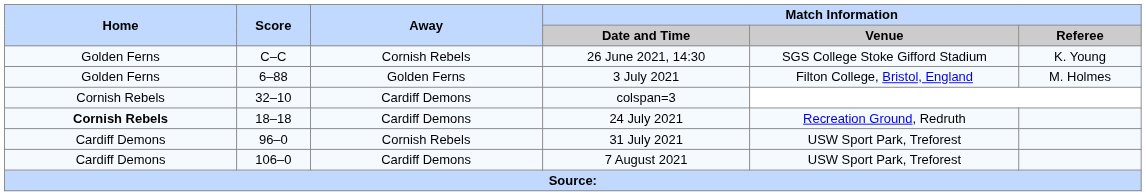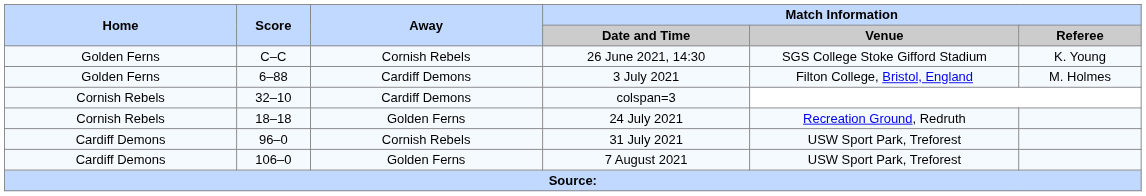(426, 77) Golden Ferns -> (426, 77) Cardiff Demons
(121, 118) bold -> (121, 118) normal
(426, 118) Cardiff Demons -> (426, 118) Golden Ferns
(426, 160) Cardiff Demons -> (426, 160) Golden Ferns
